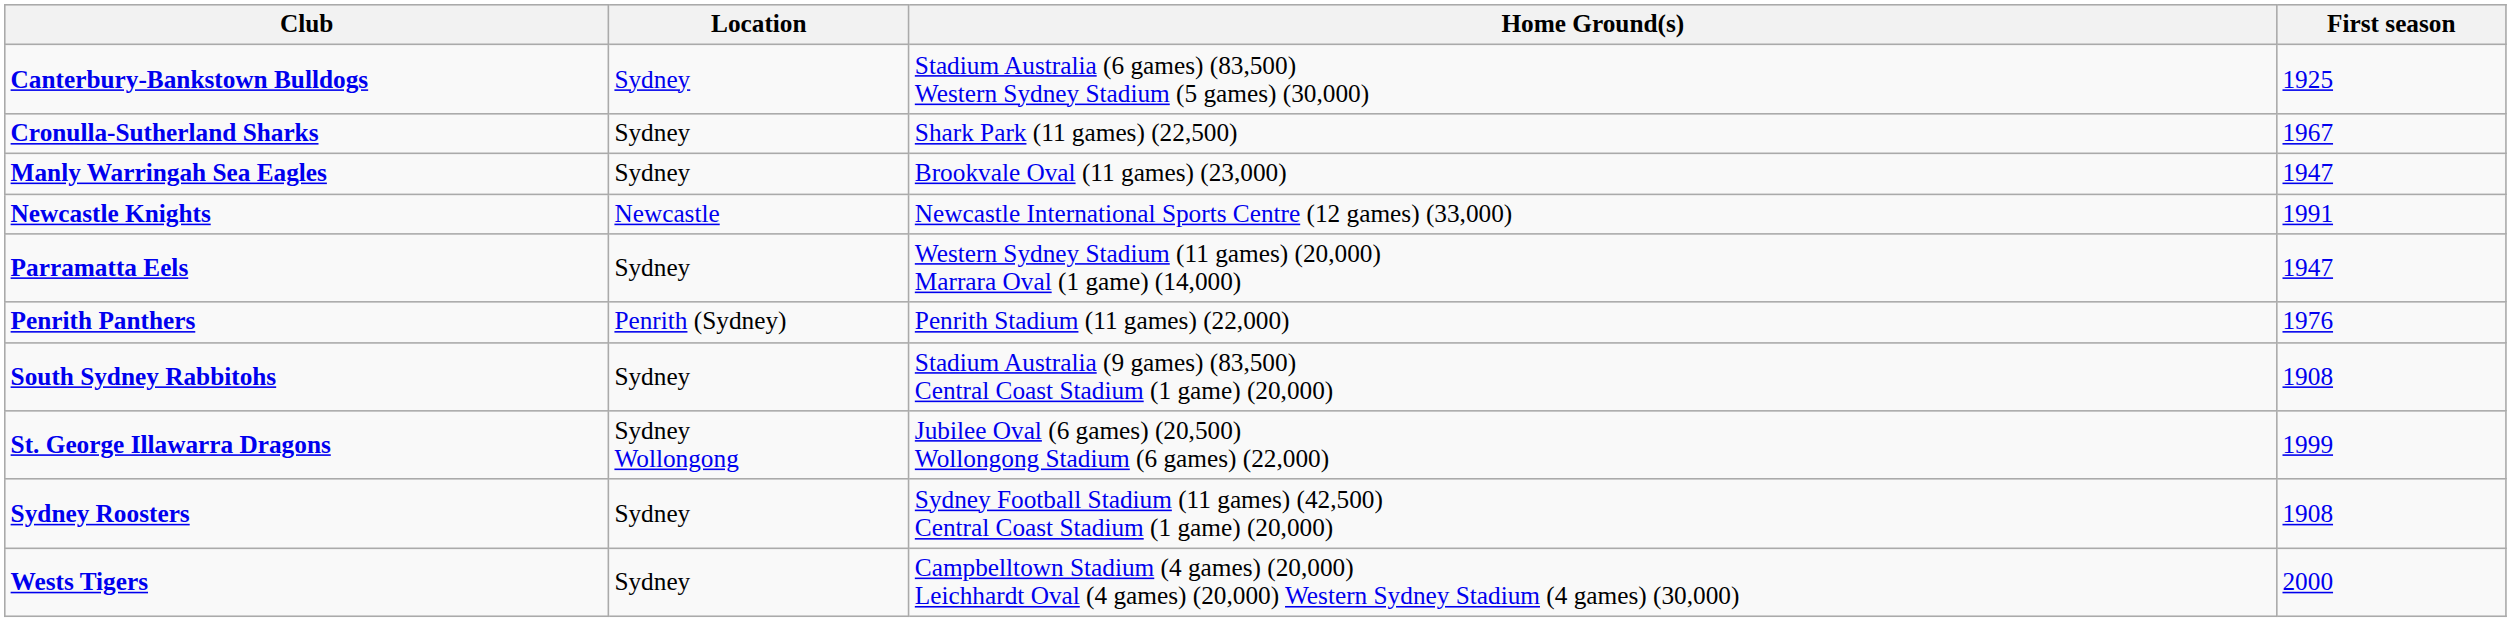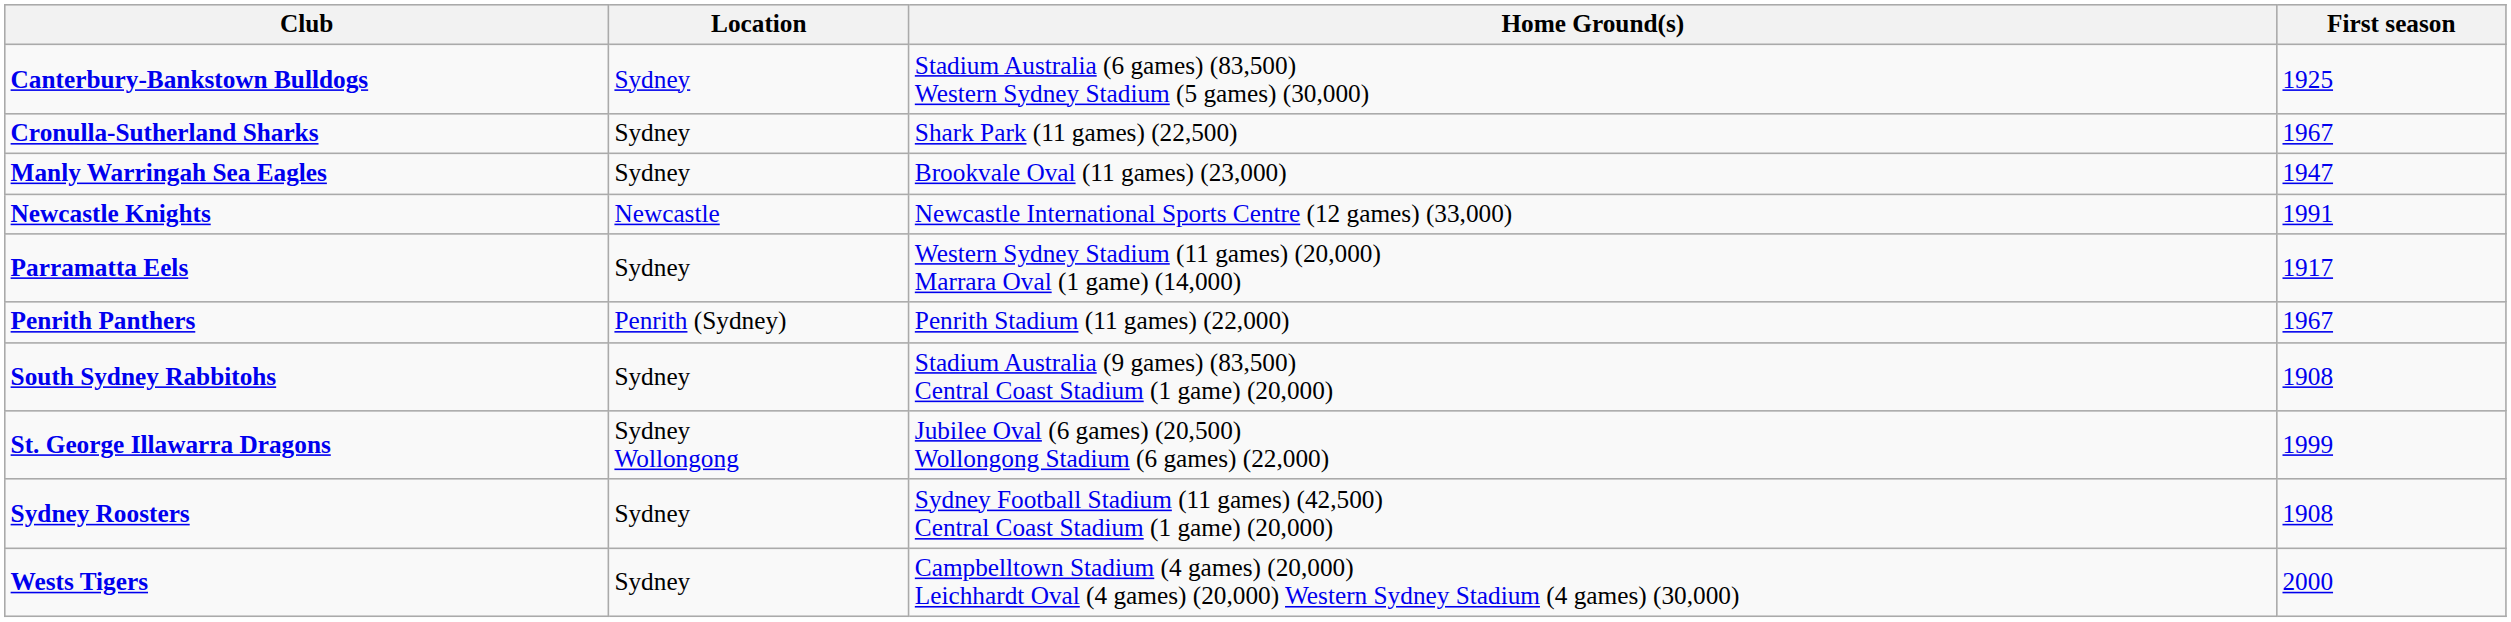(2308, 267) 1947 -> (2308, 267) 1917
(2308, 321) 1976 -> (2308, 321) 1967
